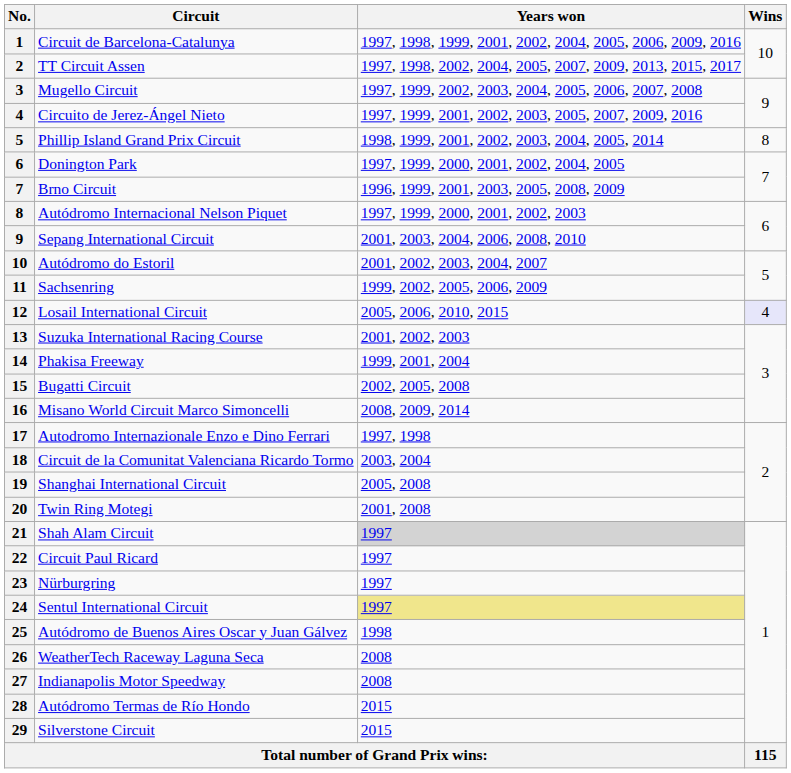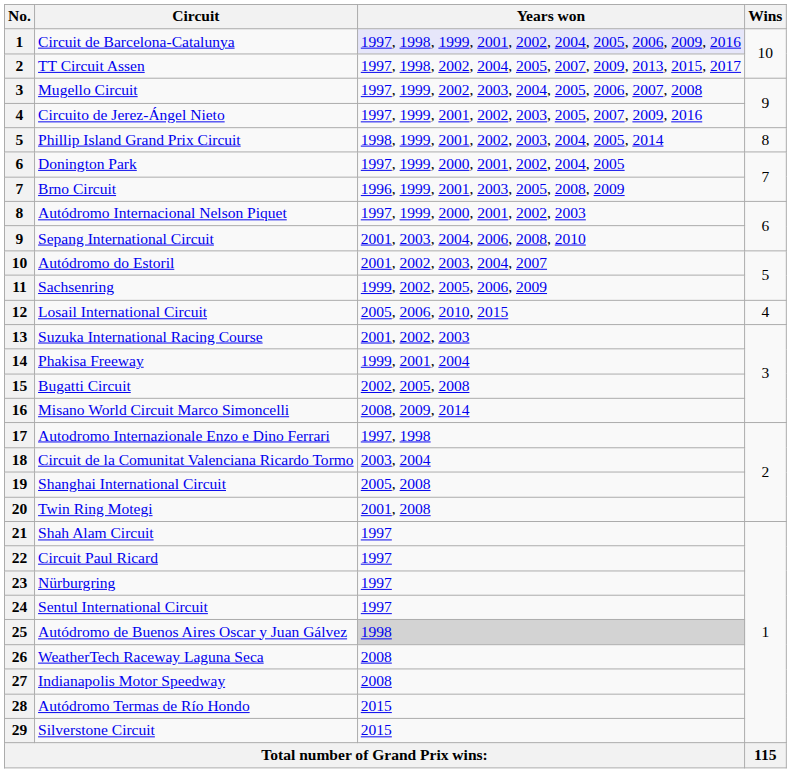(551, 41) no background -> (551, 41) lavender background
(765, 312) lavender background -> (765, 312) no background
(376, 533) lightgrey background -> (376, 533) no background
(376, 607) khaki background -> (376, 607) no background
(376, 632) no background -> (376, 632) lightgrey background
